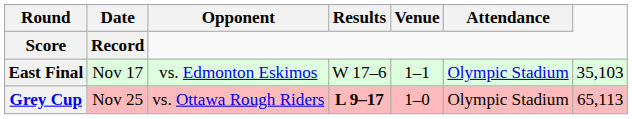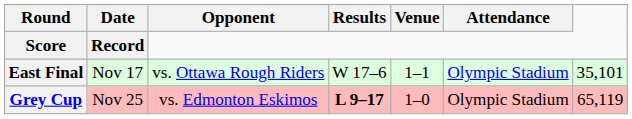(238, 72) vs. Edmonton Eskimos -> (238, 72) vs. Ottawa Rough Riders
(600, 72) 35,103 -> (600, 72) 35,101
(238, 99) vs. Ottawa Rough Riders -> (238, 99) vs. Edmonton Eskimos
(600, 99) 65,113 -> (600, 99) 65,119
